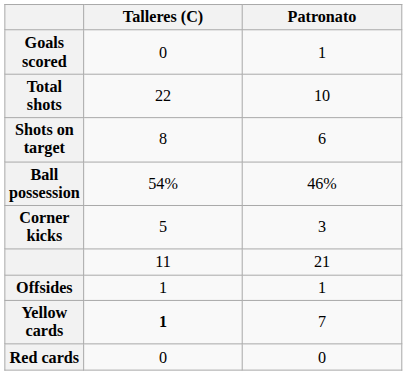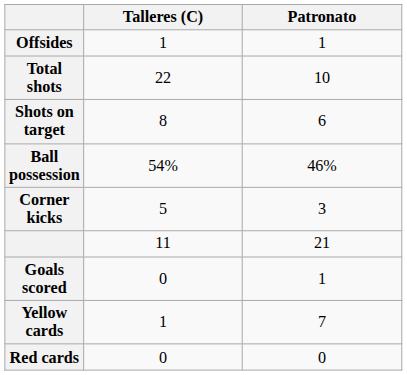rows swapped: (44, 52) <-> (44, 287)
(163, 322) bold -> (163, 322) normal
